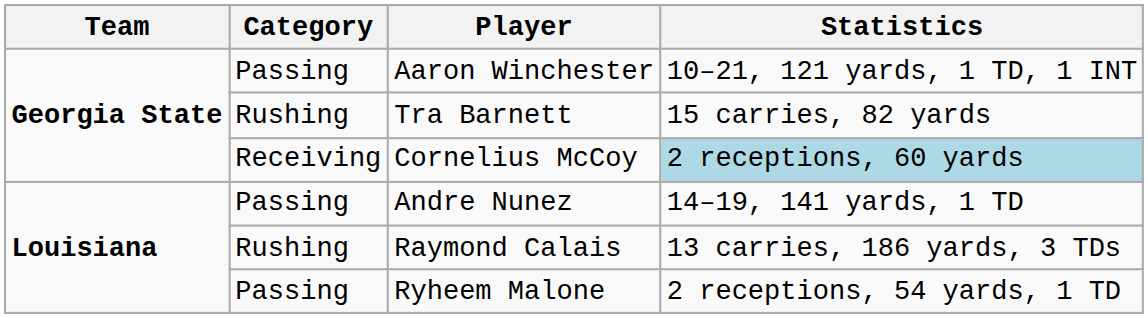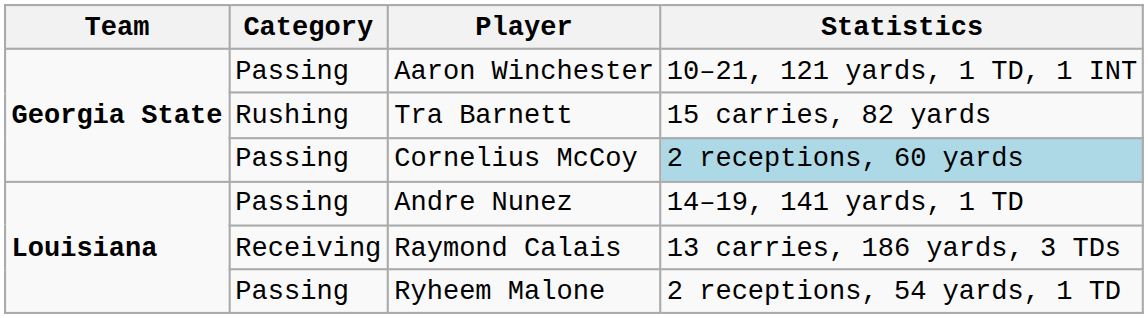(308, 159) Receiving -> (292, 159) Passing
(292, 247) Rushing -> (308, 247) Receiving
